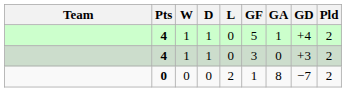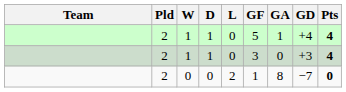columns swapped: (329, 14) <-> (164, 14)
